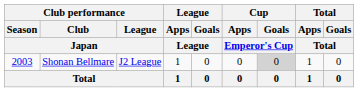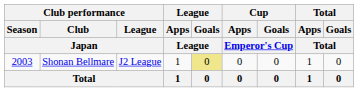(207, 62) no background -> (207, 62) khaki background
(276, 62) lightgrey background -> (276, 62) no background
